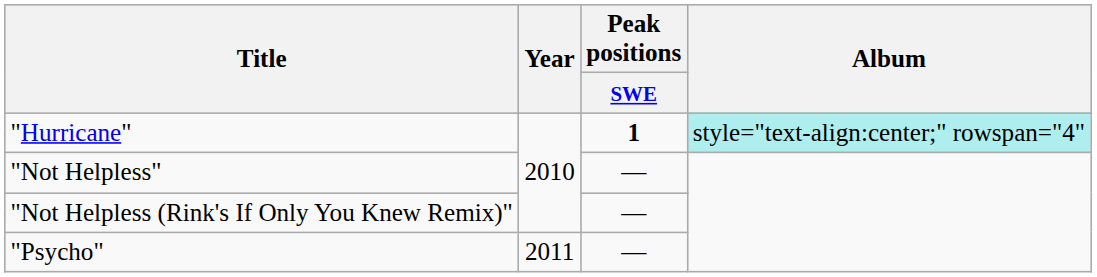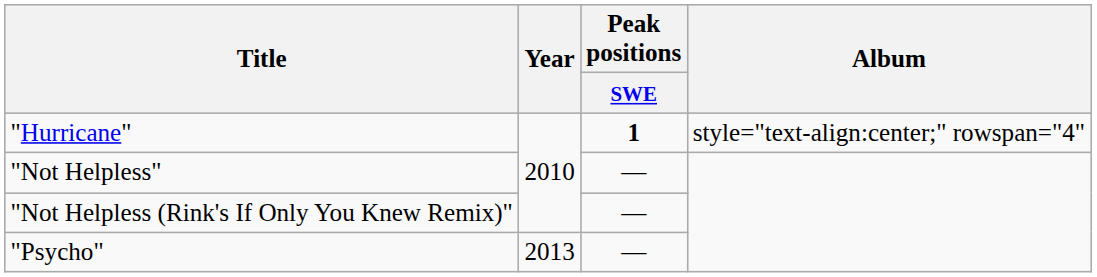(889, 132) paleturquoise background -> (889, 132) no background
(550, 251) 2011 -> (550, 251) 2013
